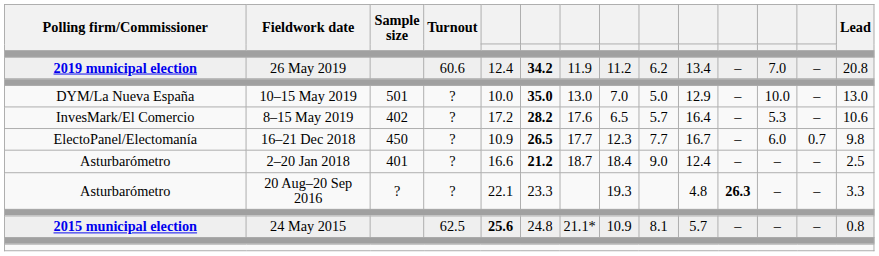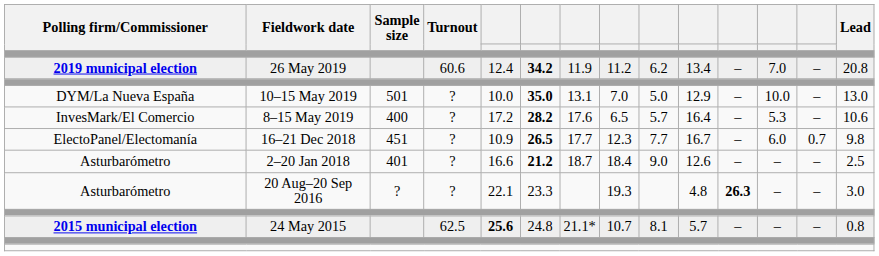(580, 96) 13.0 -> (580, 96) 13.1
(397, 118) 402 -> (397, 118) 400
(397, 139) 450 -> (397, 139) 451
(698, 161) 12.4 -> (698, 161) 12.6
(855, 190) 3.3 -> (855, 190) 3.0
(619, 226) 10.9 -> (619, 226) 10.7
